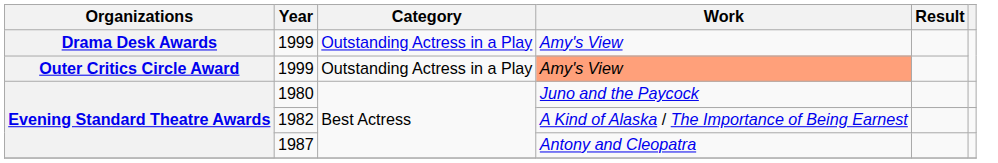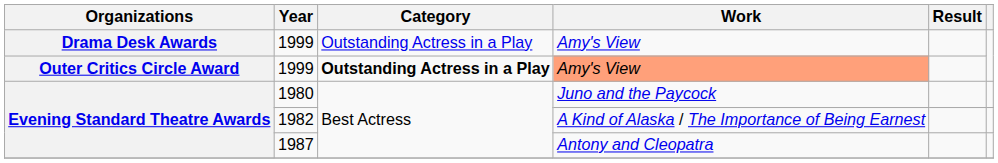(427, 68) normal -> (435, 68) bold
